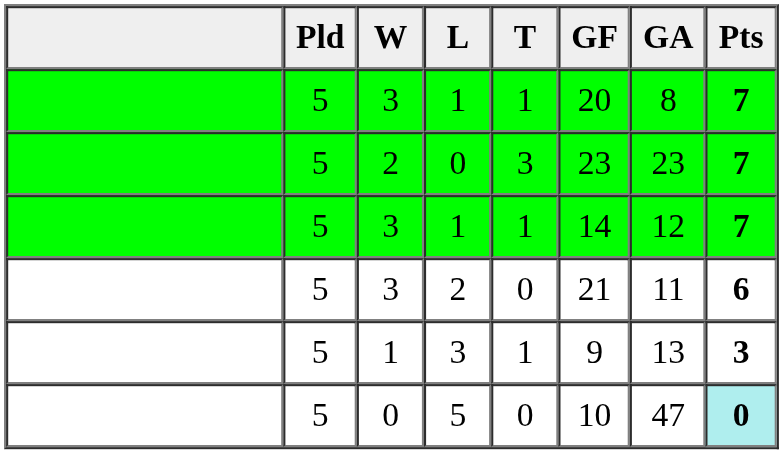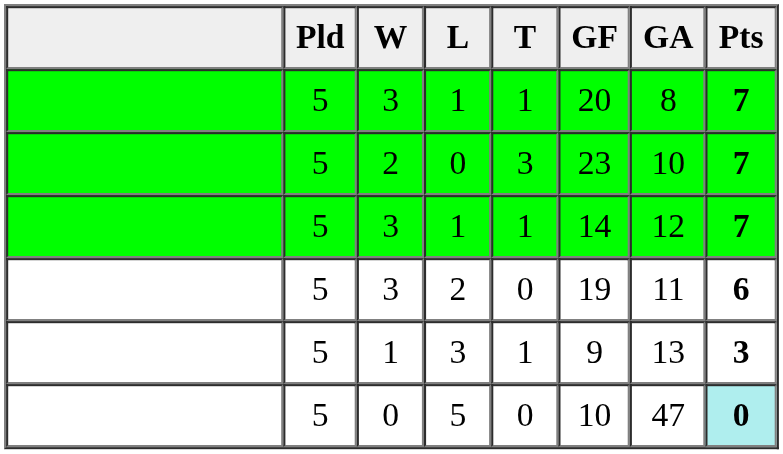(668, 163) 23 -> (668, 163) 10
(595, 289) 21 -> (595, 289) 19
